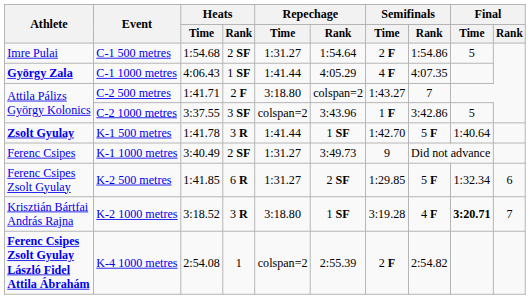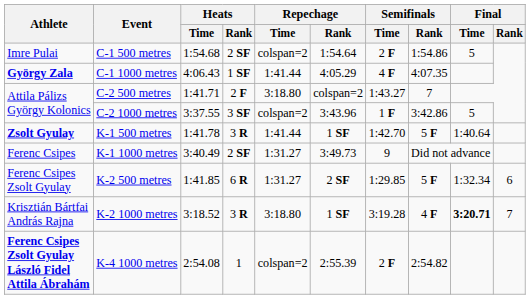(283, 53) 1:31.27 -> (283, 53) colspan=2
